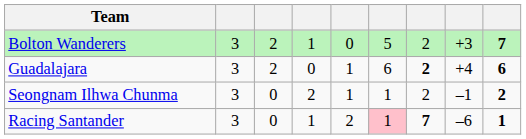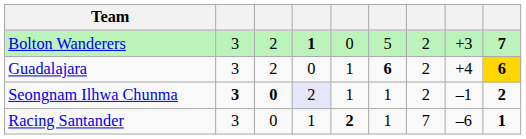(311, 43) normal -> (311, 43) bold
(388, 69) normal -> (388, 69) bold
(426, 69) bold -> (426, 69) normal
(502, 69) no background -> (502, 69) gold background
(235, 95) normal -> (235, 95) bold
(273, 95) normal -> (273, 95) bold
(311, 95) no background -> (311, 95) lavender background
(349, 120) normal -> (349, 120) bold
(388, 120) pink background -> (388, 120) no background
(426, 120) bold -> (426, 120) normal
